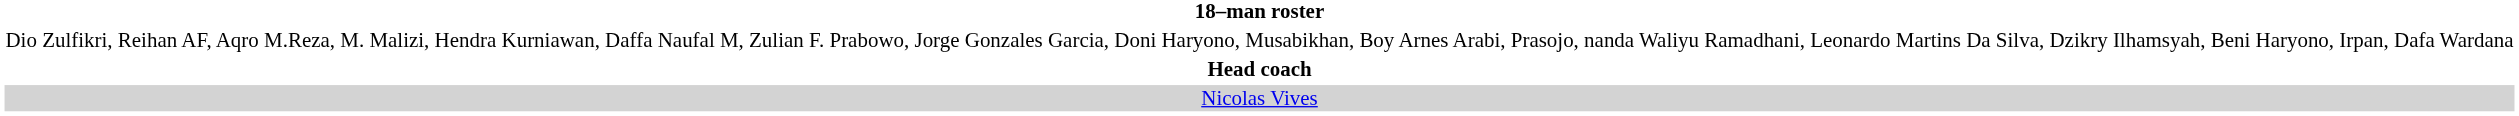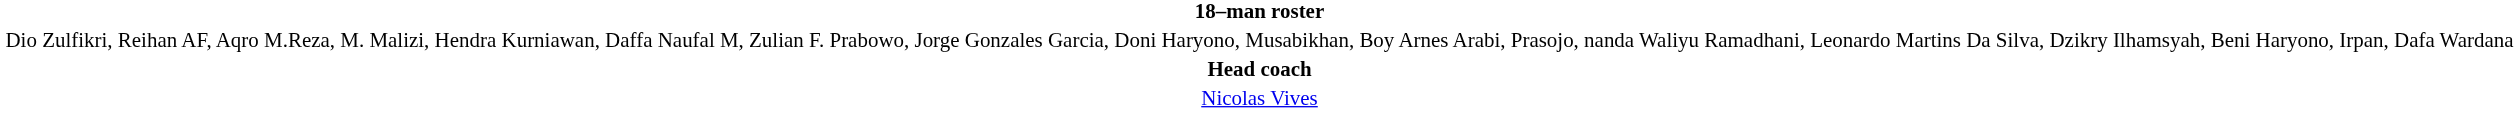(1260, 98) lightgrey background -> (1260, 98) no background
